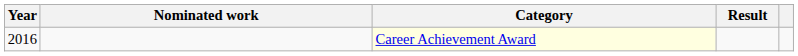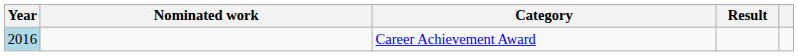(22, 39) no background -> (22, 39) lightblue background
(456, 39) lightyellow background -> (456, 39) no background
